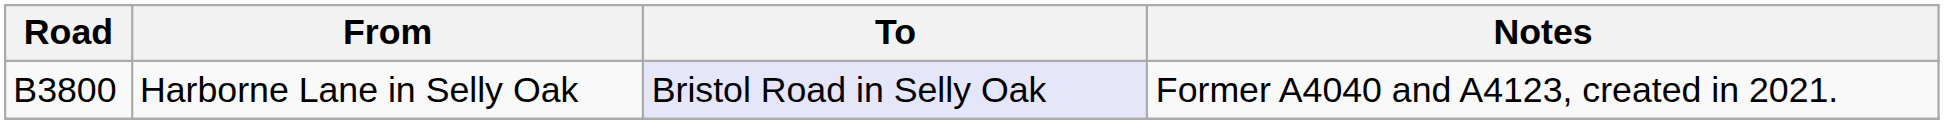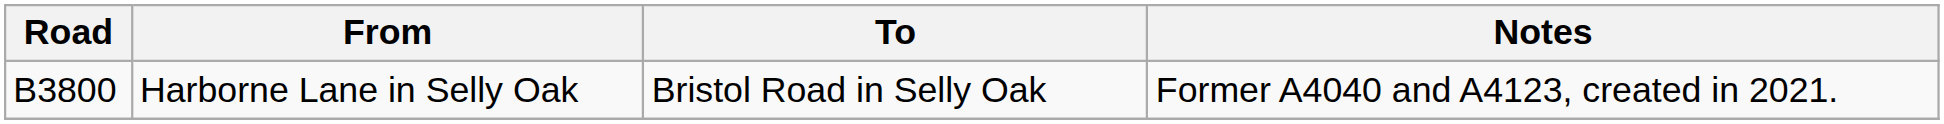(849, 89) lavender background -> (849, 89) no background
